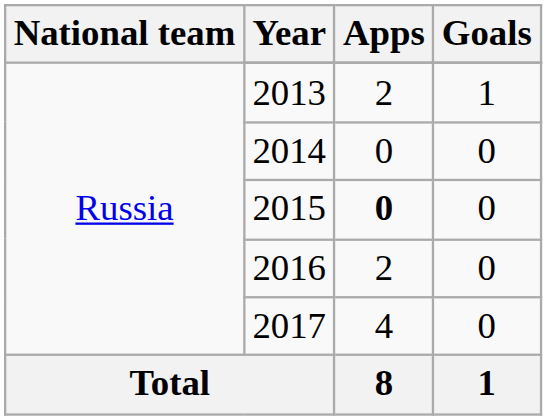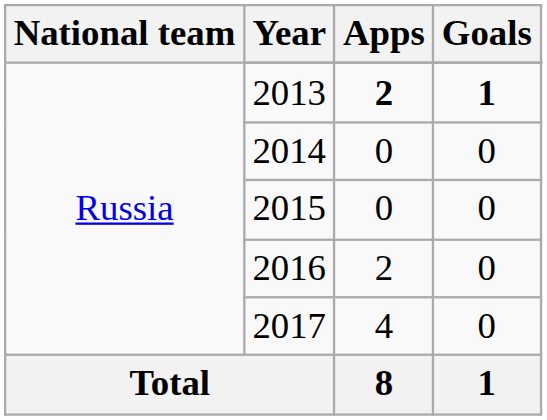(384, 92) normal -> (384, 92) bold
(487, 92) normal -> (487, 92) bold
(384, 208) bold -> (384, 208) normal
